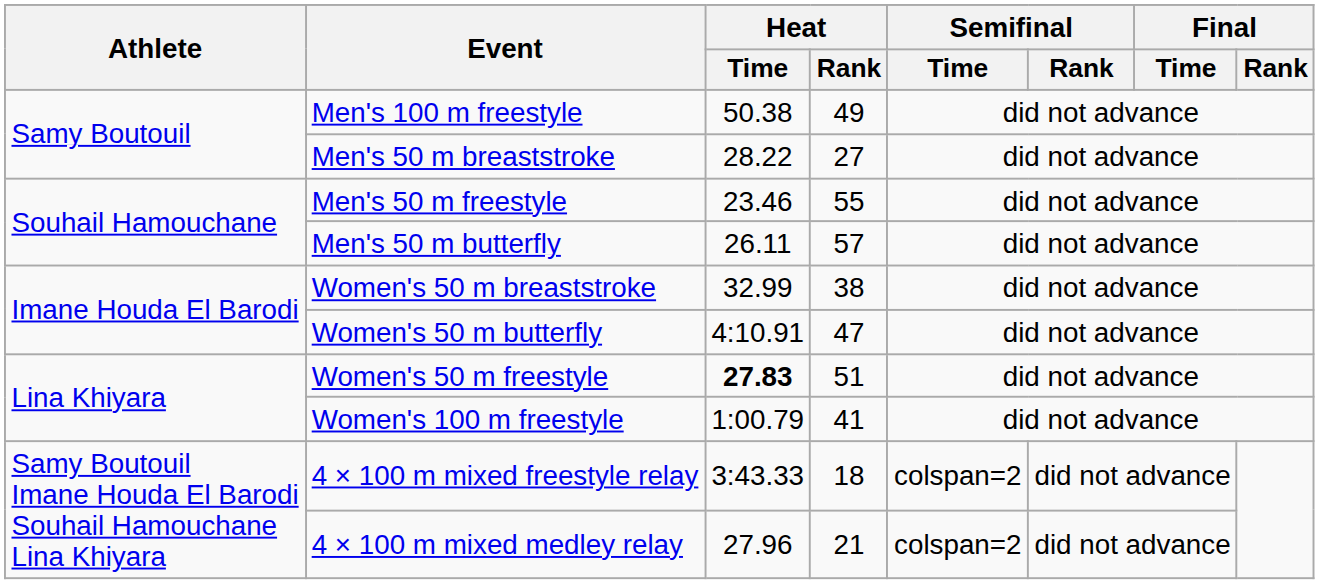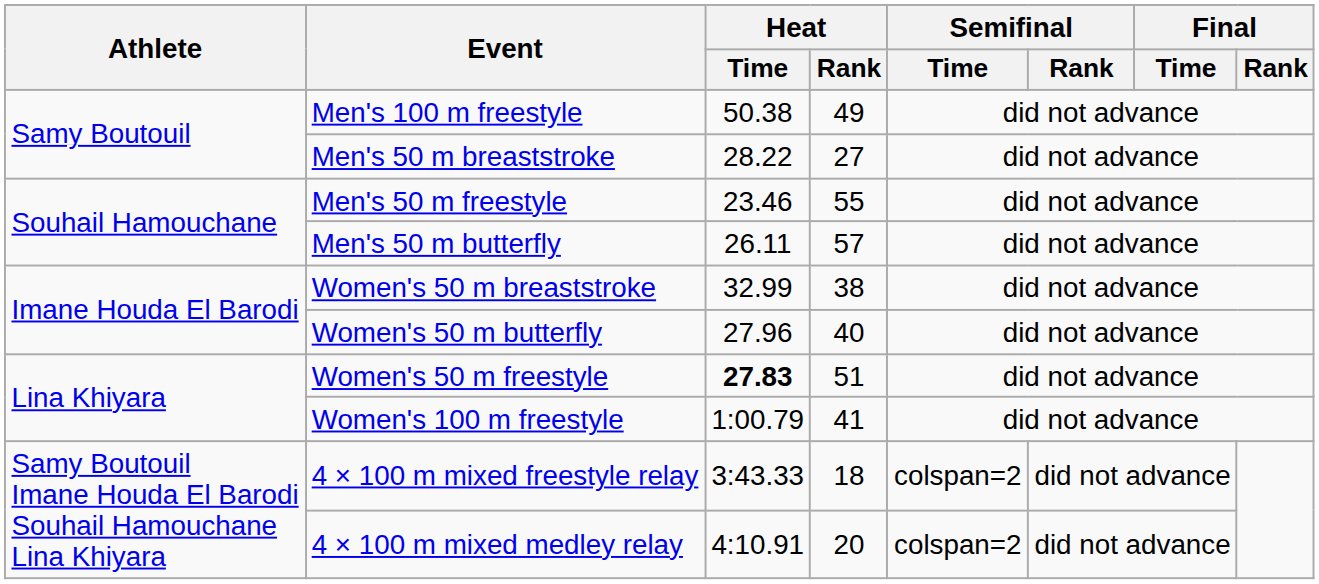(758, 332) 4:10.91 -> (758, 332) 27.96
(849, 332) 47 -> (849, 332) 40
(758, 544) 27.96 -> (758, 544) 4:10.91
(849, 544) 21 -> (849, 544) 20
